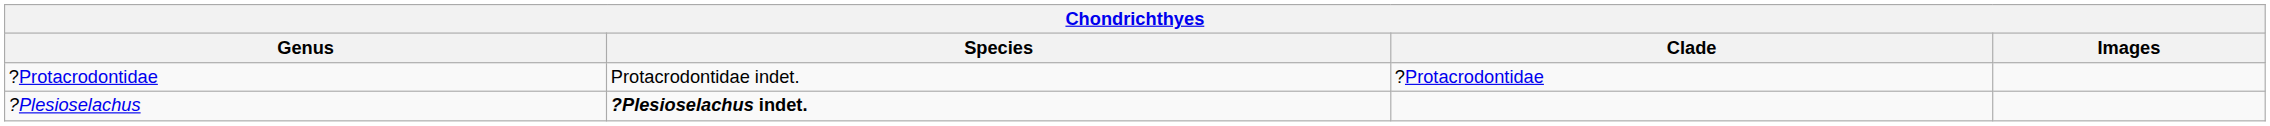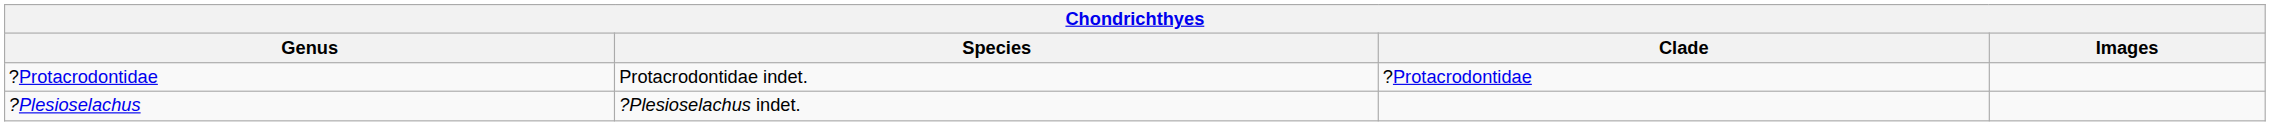(709, 105) bold -> (710, 105) normal
